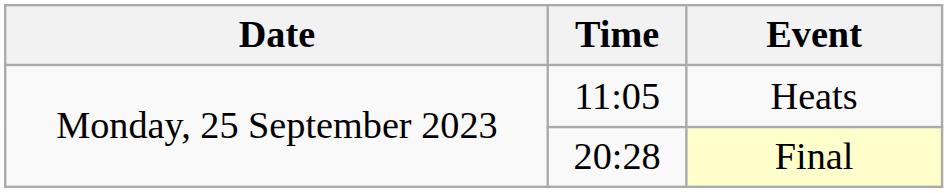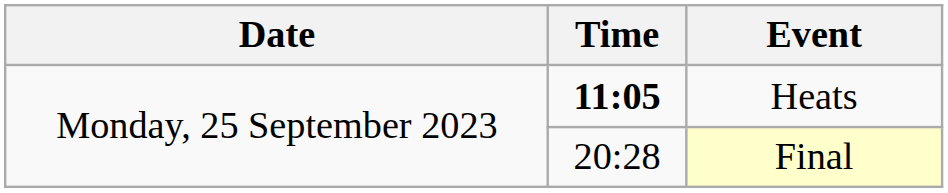(617, 95) normal -> (617, 95) bold
